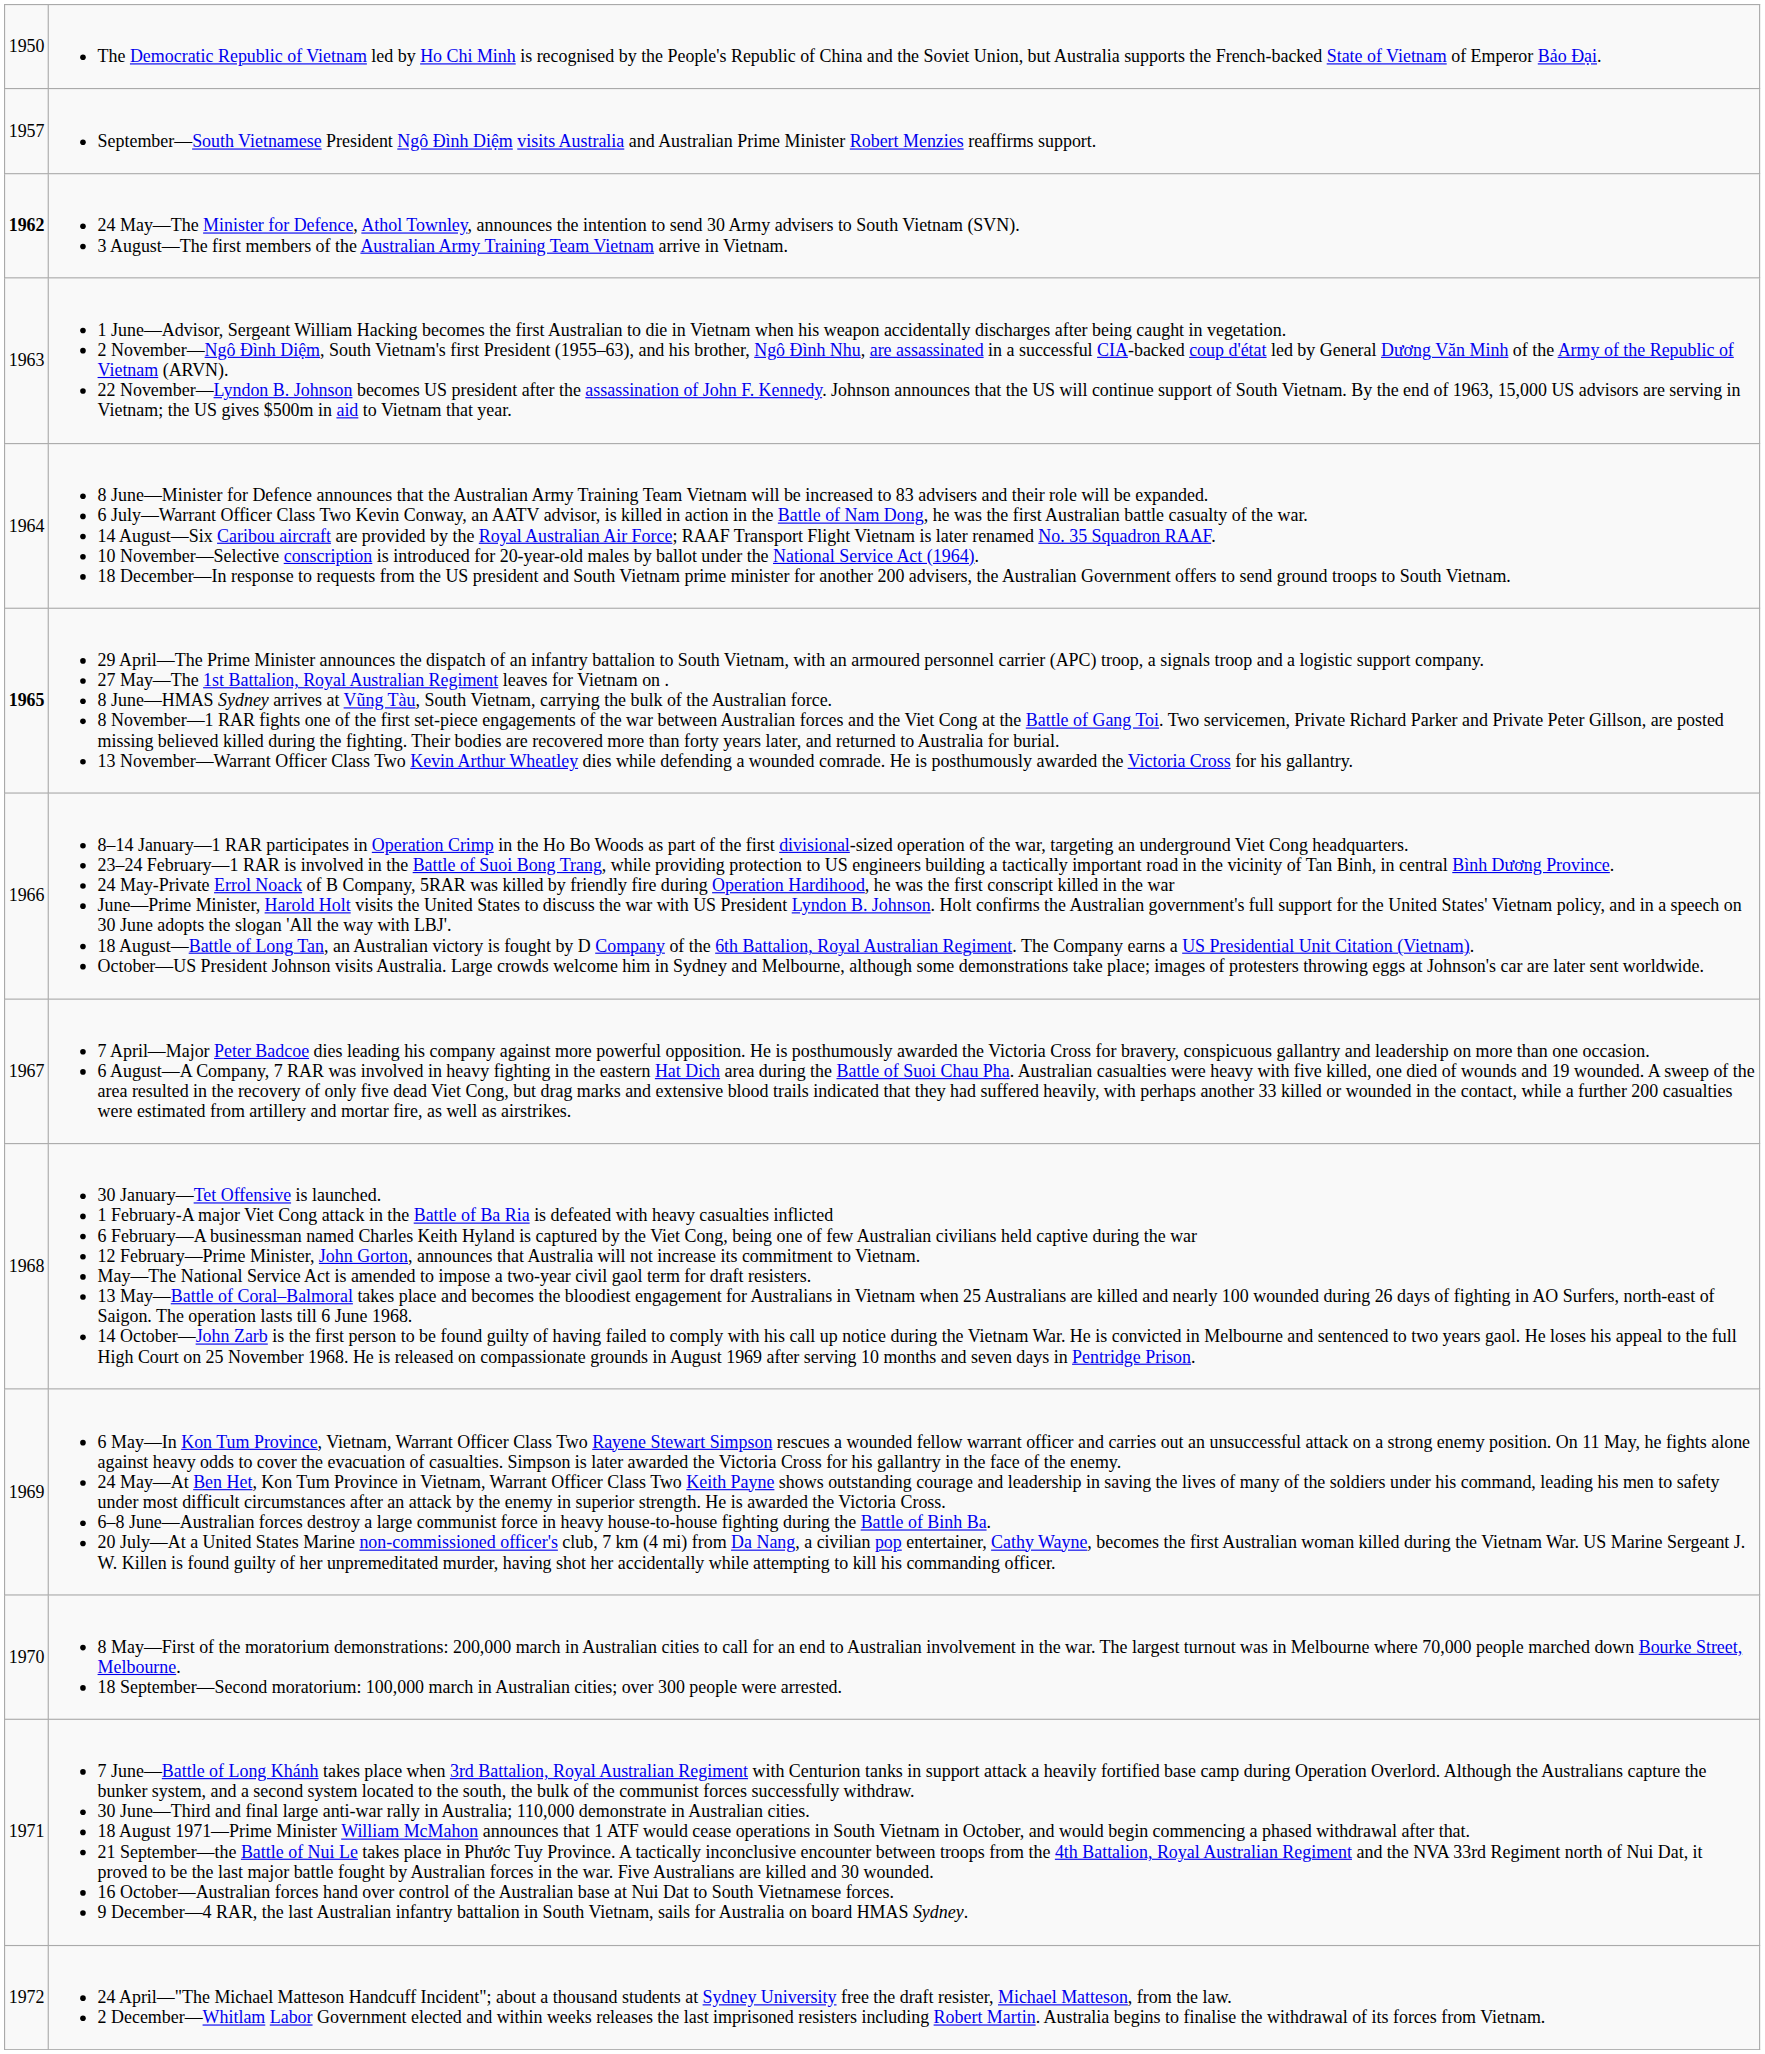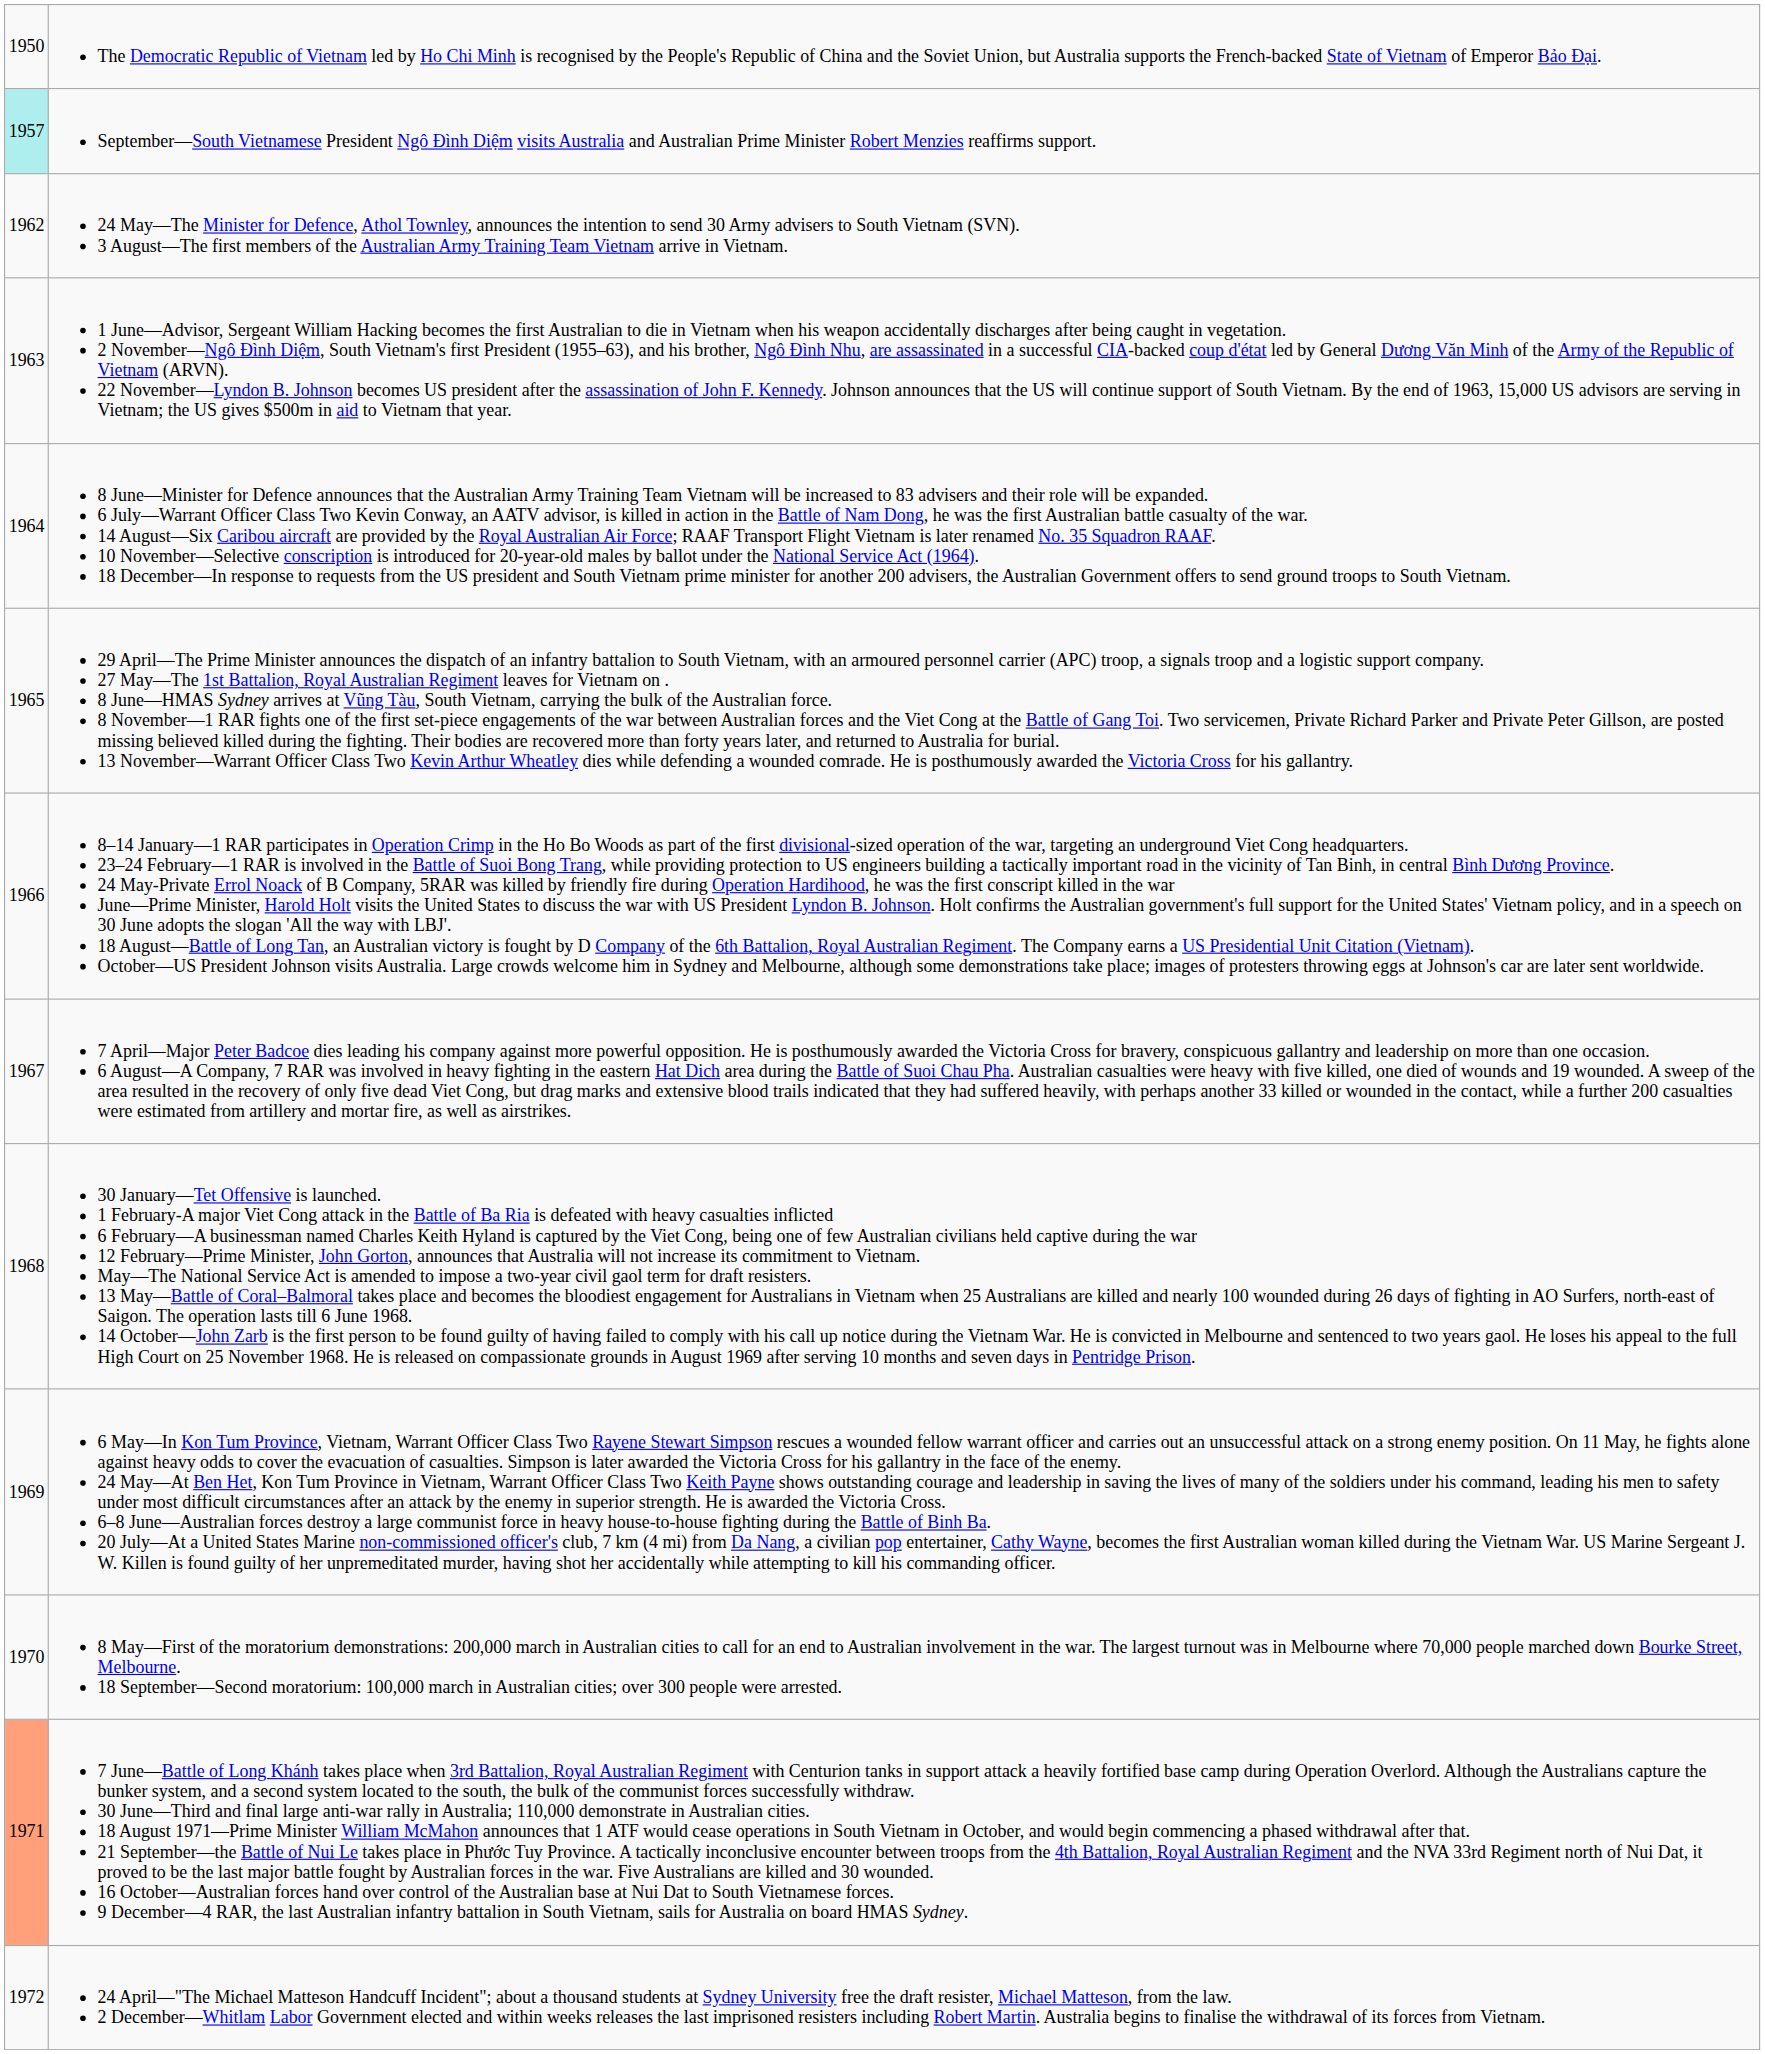(27, 131) no background -> (27, 131) paleturquoise background
(27, 225) bold -> (27, 225) normal
(27, 700) bold -> (27, 700) normal
(27, 1832) no background -> (27, 1832) lightsalmon background
